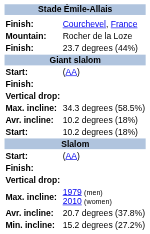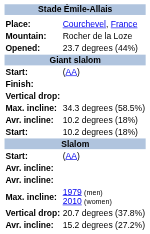(19, 24) Finish: -> (18, 24) Place:
(19, 48) Finish: -> (23, 48) Opened:
(19, 168) Finish: -> (30, 168) Avr. incline:
(33, 180) Vertical drop: -> (30, 180) Avr. incline:
(30, 213) Avr. incline: -> (33, 213) Vertical drop:
(30, 225) Min. incline: -> (30, 225) Avr. incline:
